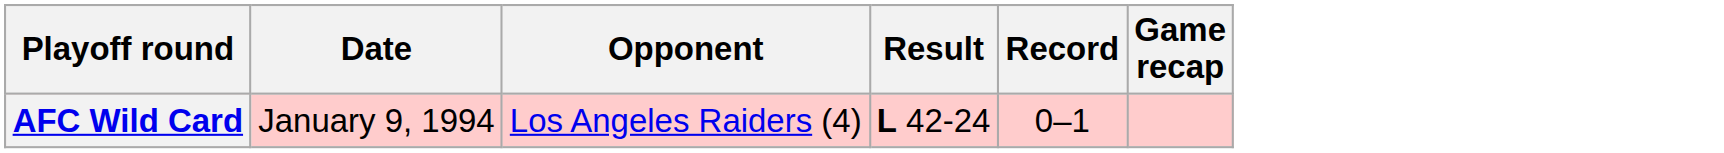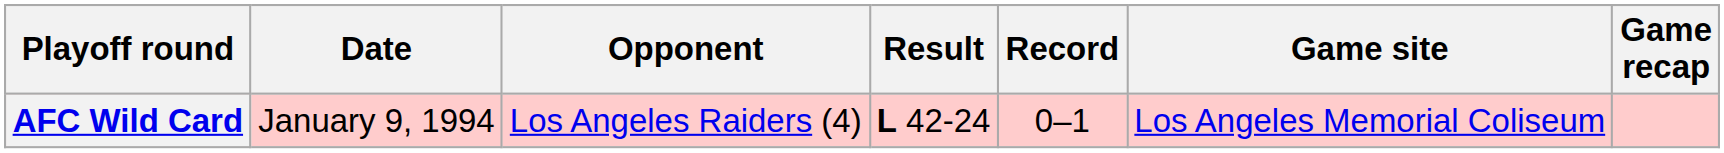+ column: (1370, 49)
